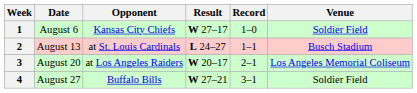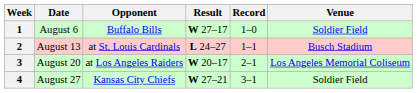(134, 29) Kansas City Chiefs -> (134, 29) Buffalo Bills
(134, 79) Buffalo Bills -> (134, 79) Kansas City Chiefs
